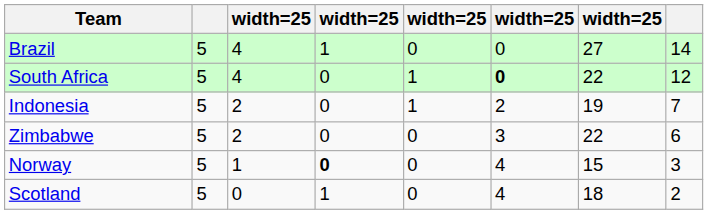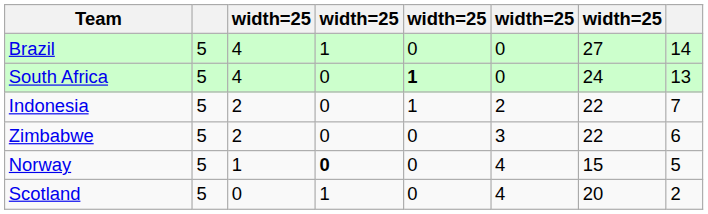(412, 77) normal -> (412, 77) bold
(500, 77) bold -> (500, 77) normal
(593, 77) 22 -> (593, 77) 24
(681, 77) 12 -> (681, 77) 13
(593, 106) 19 -> (593, 106) 22
(676, 164) 3 -> (676, 164) 5
(593, 194) 18 -> (593, 194) 20
